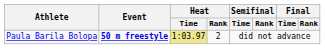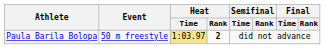(135, 37) bold -> (135, 37) normal
(218, 37) normal -> (218, 37) bold
